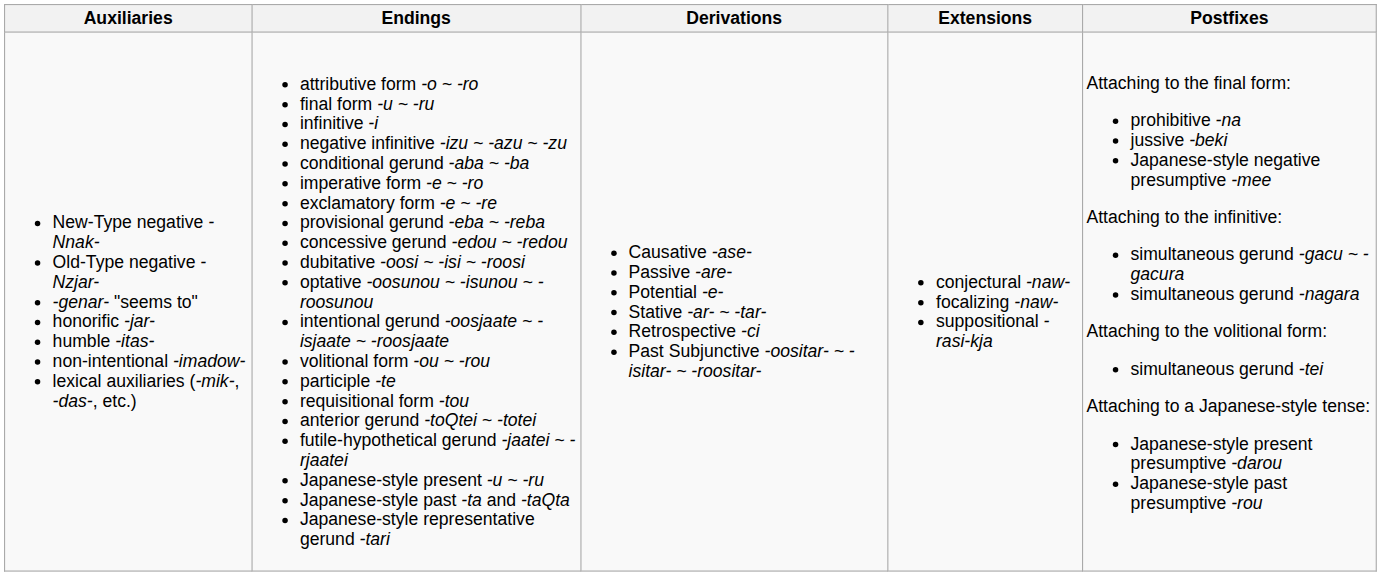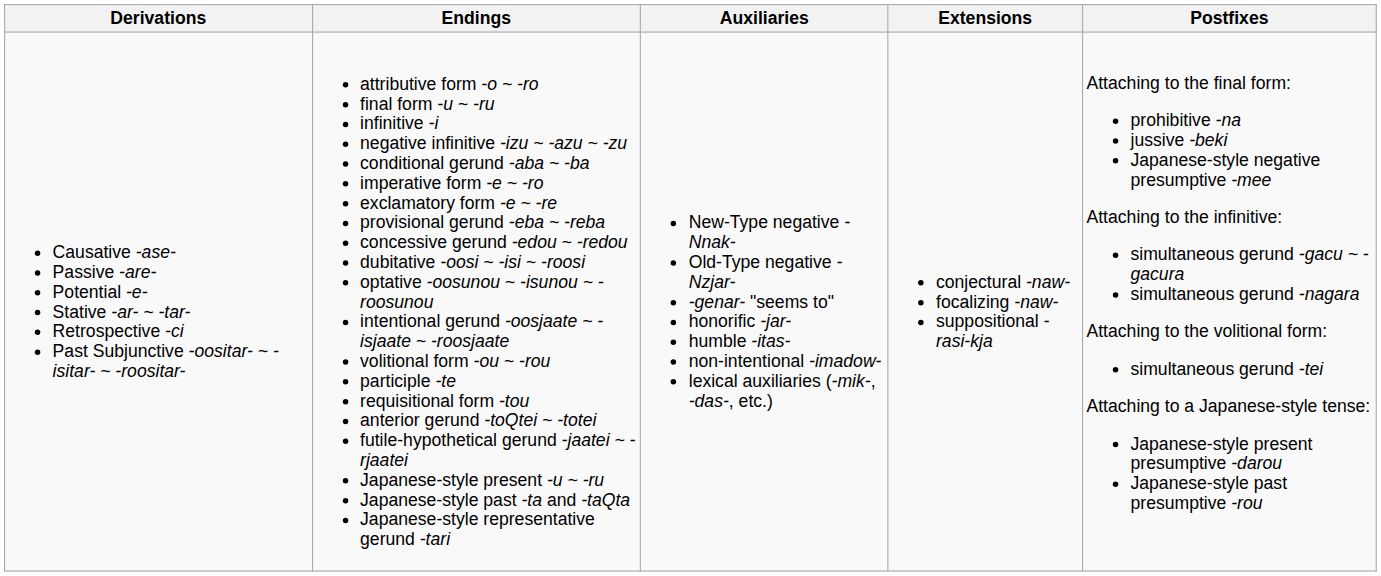columns swapped: (734, 18) <-> (128, 18)
